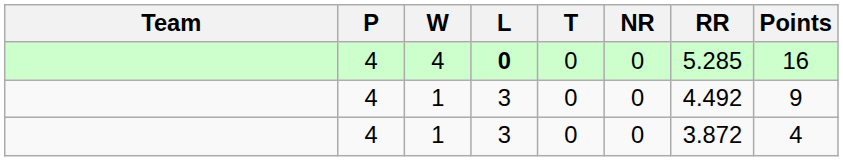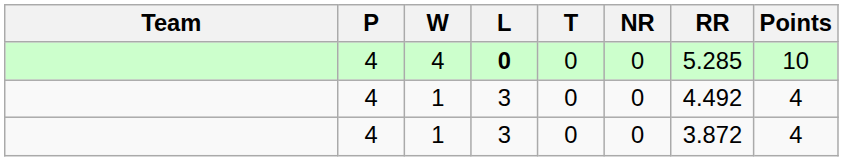(796, 60) 16 -> (796, 60) 10
(796, 98) 9 -> (796, 98) 4
